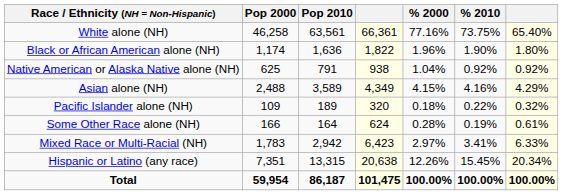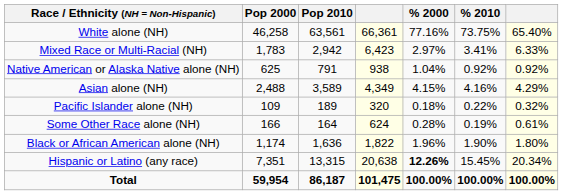rows swapped: (123, 50) <-> (123, 143)
(429, 161) normal -> (429, 161) bold
